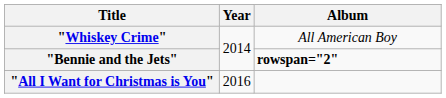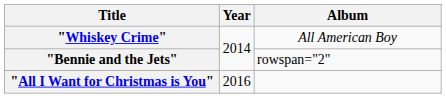(298, 59) bold -> (294, 59) normal
